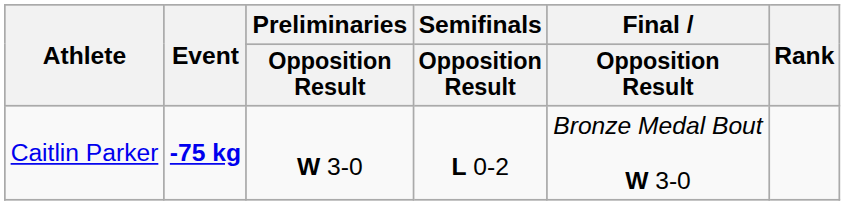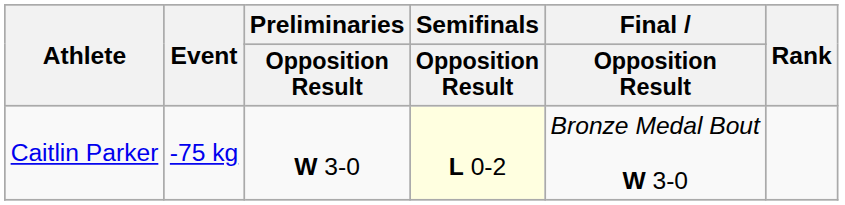(205, 153) bold -> (204, 153) normal
(480, 167) no background -> (477, 167) lightyellow background
